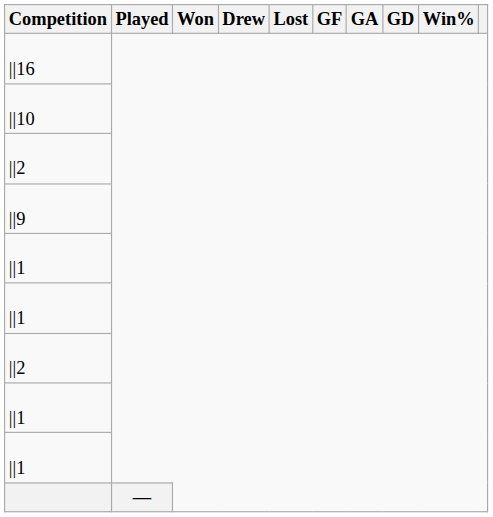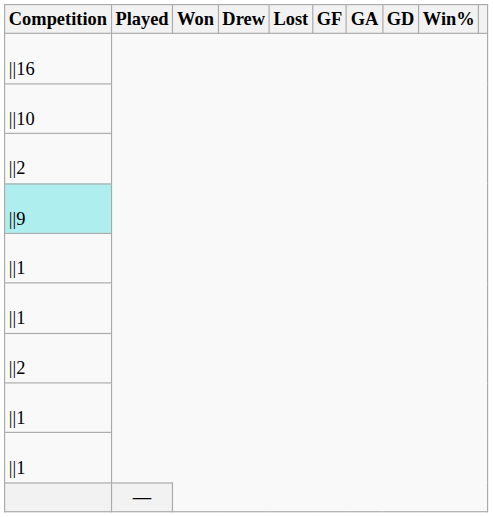(17, 218) no background -> (17, 218) paleturquoise background
